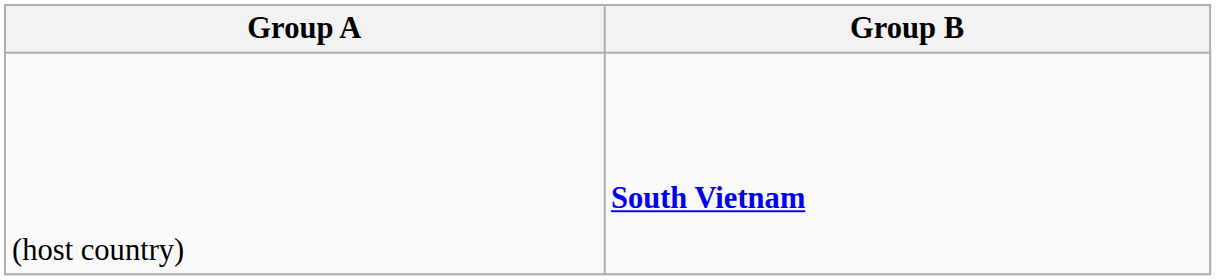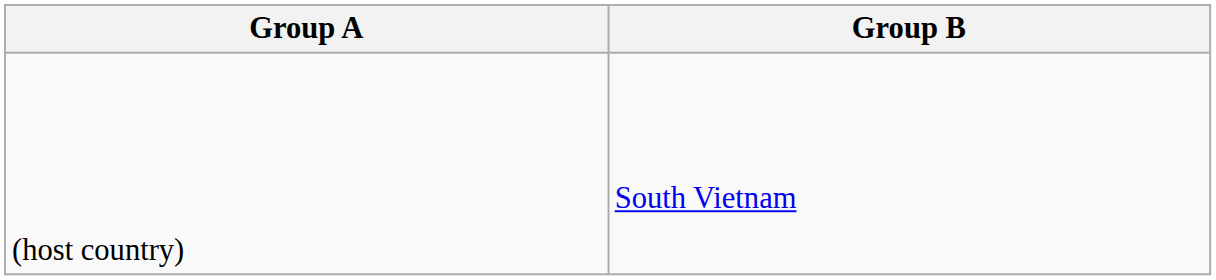(708, 197) bold -> (706, 197) normal
